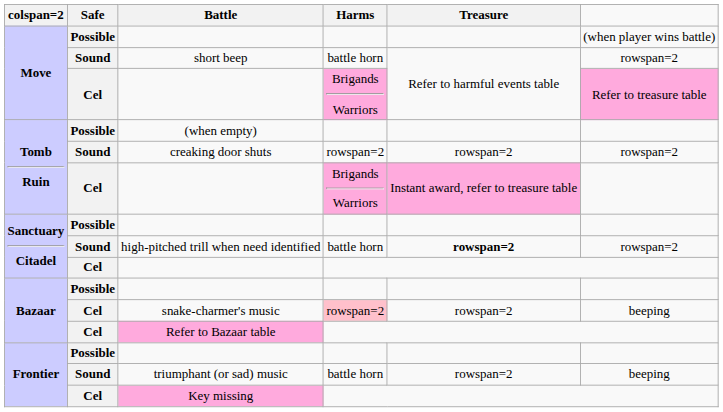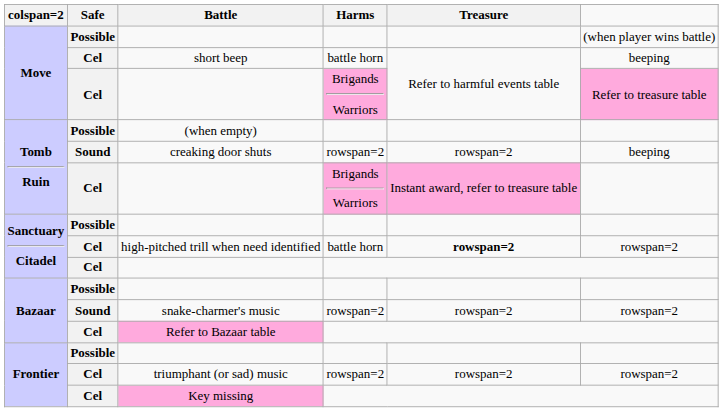(93, 58) Sound -> (93, 58) Cel
(649, 58) rowspan=2 -> (649, 58) beeping
(649, 152) rowspan=2 -> (649, 152) beeping
(93, 246) Sound -> (93, 246) Cel
(93, 310) Cel -> (93, 310) Sound
(355, 310) pink background -> (355, 310) no background
(649, 310) beeping -> (649, 310) rowspan=2
(93, 374) Sound -> (93, 374) Cel
(355, 374) battle horn -> (355, 374) rowspan=2
(649, 374) beeping -> (649, 374) rowspan=2
